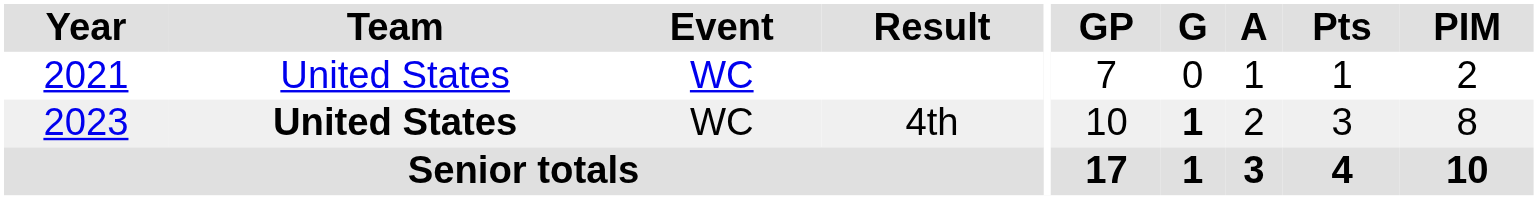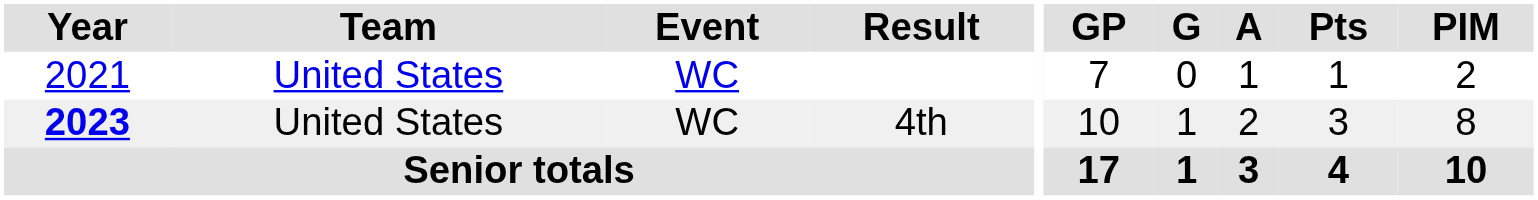(86, 122) normal -> (87, 122) bold
(395, 122) bold -> (388, 122) normal
(1193, 122) bold -> (1187, 122) normal
